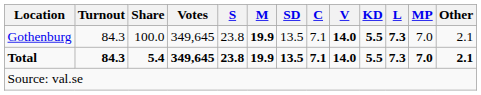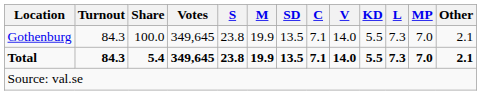(262, 36) bold -> (262, 36) normal
(345, 36) bold -> (345, 36) normal
(374, 36) bold -> (374, 36) normal
(397, 36) bold -> (397, 36) normal
